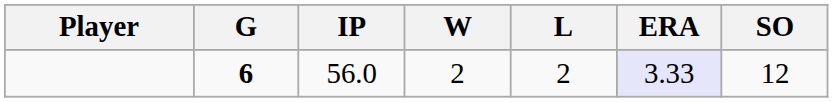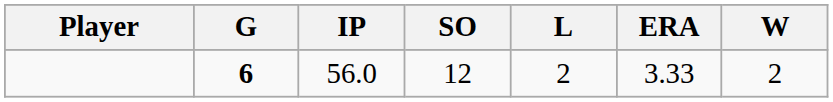columns swapped: (458, 27) <-> (775, 27)
(669, 73) lavender background -> (669, 73) no background
